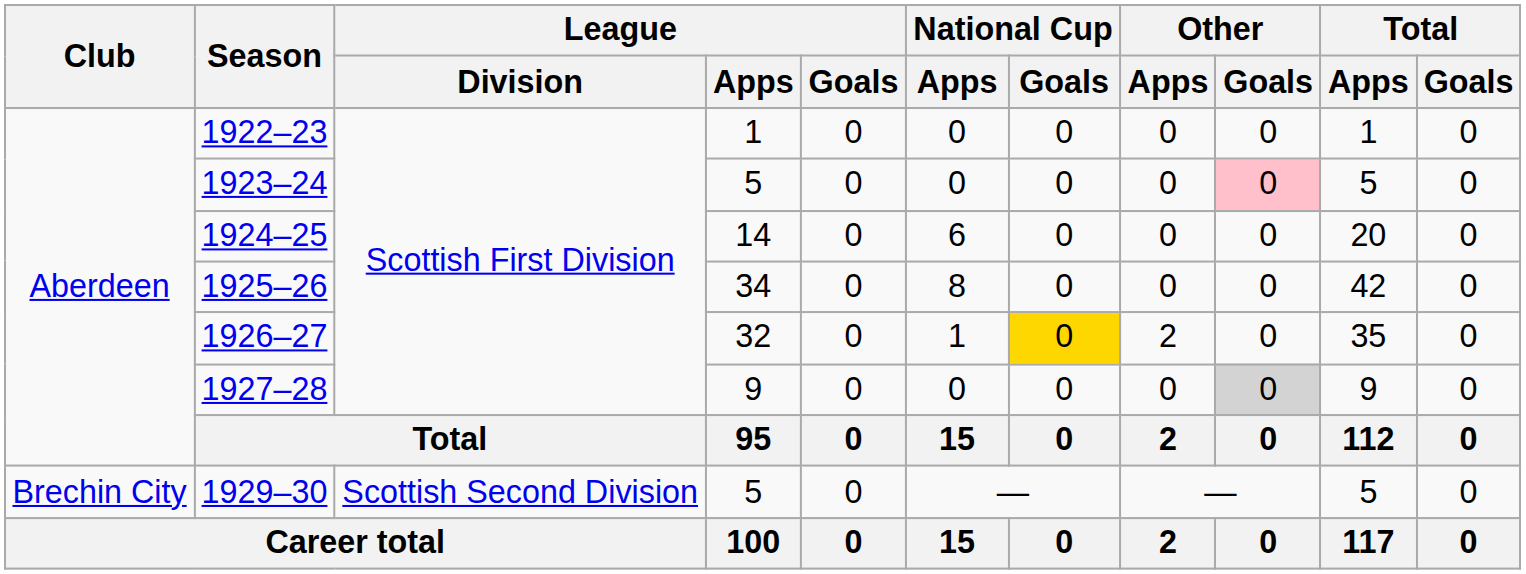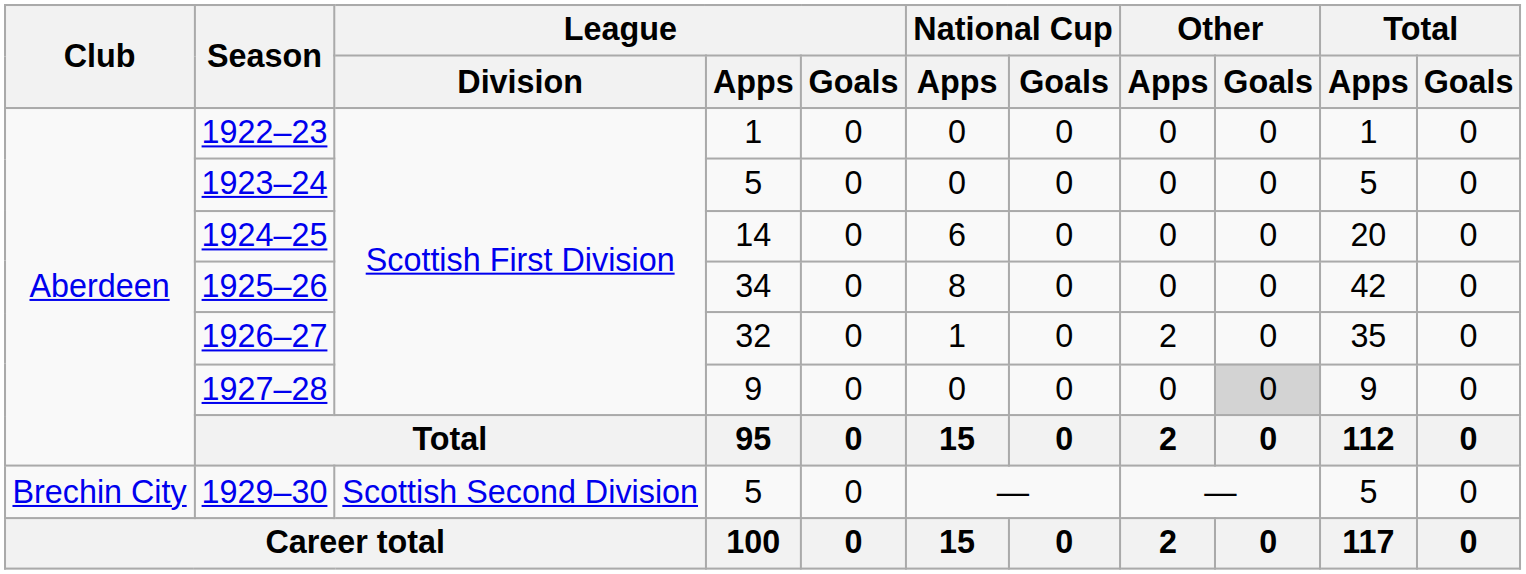(1268, 183) pink background -> (1268, 183) no background
(1064, 337) gold background -> (1064, 337) no background
